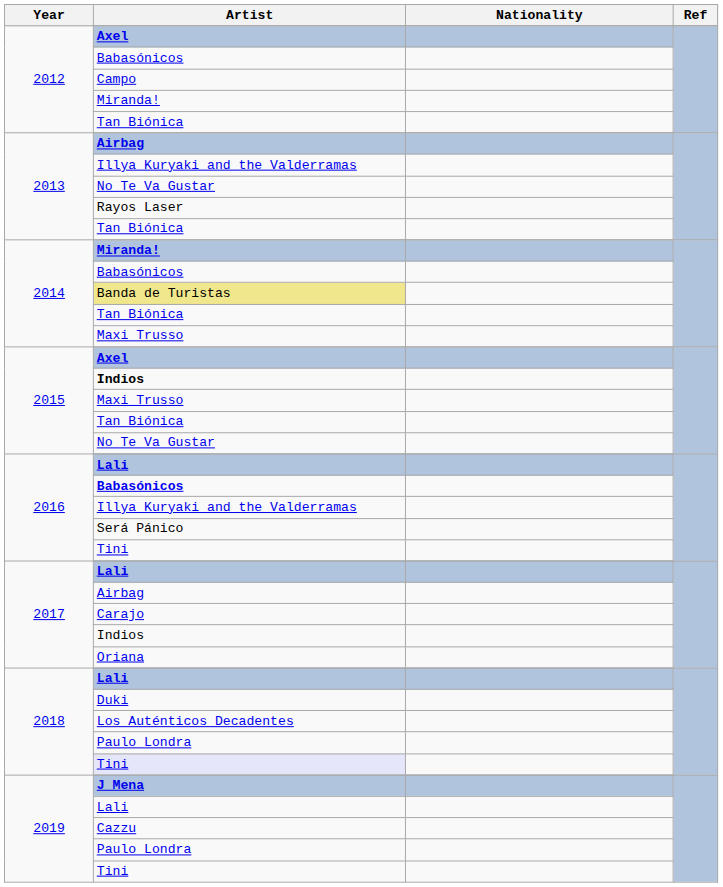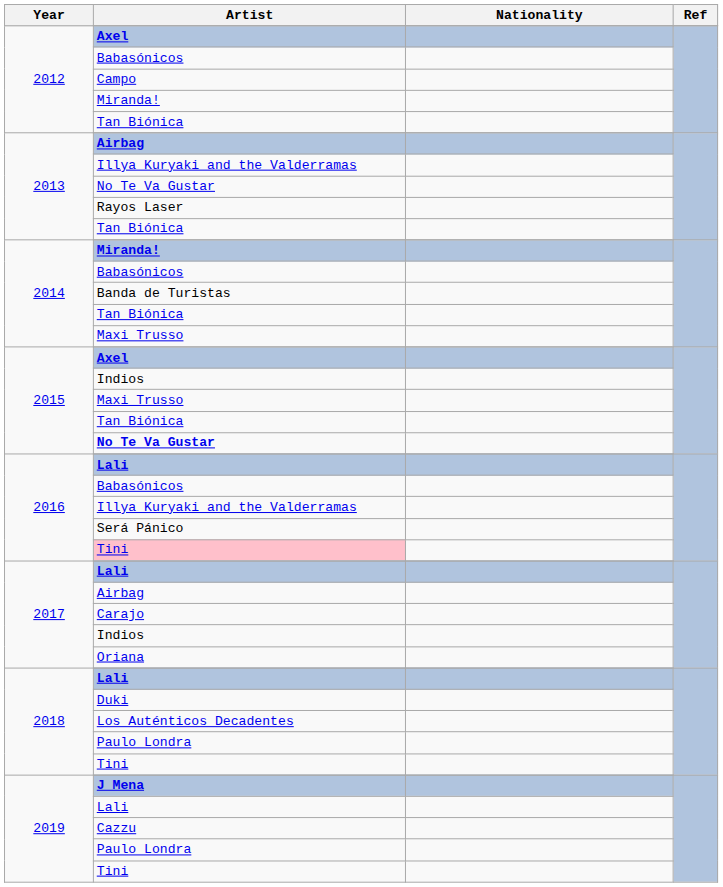(164, 293) khaki background -> (164, 293) no background
(120, 379) bold -> (120, 379) normal
(156, 443) normal -> (156, 443) bold
(140, 486) bold -> (140, 486) normal
(113, 550) no background -> (113, 550) pink background
(113, 764) lavender background -> (113, 764) no background
